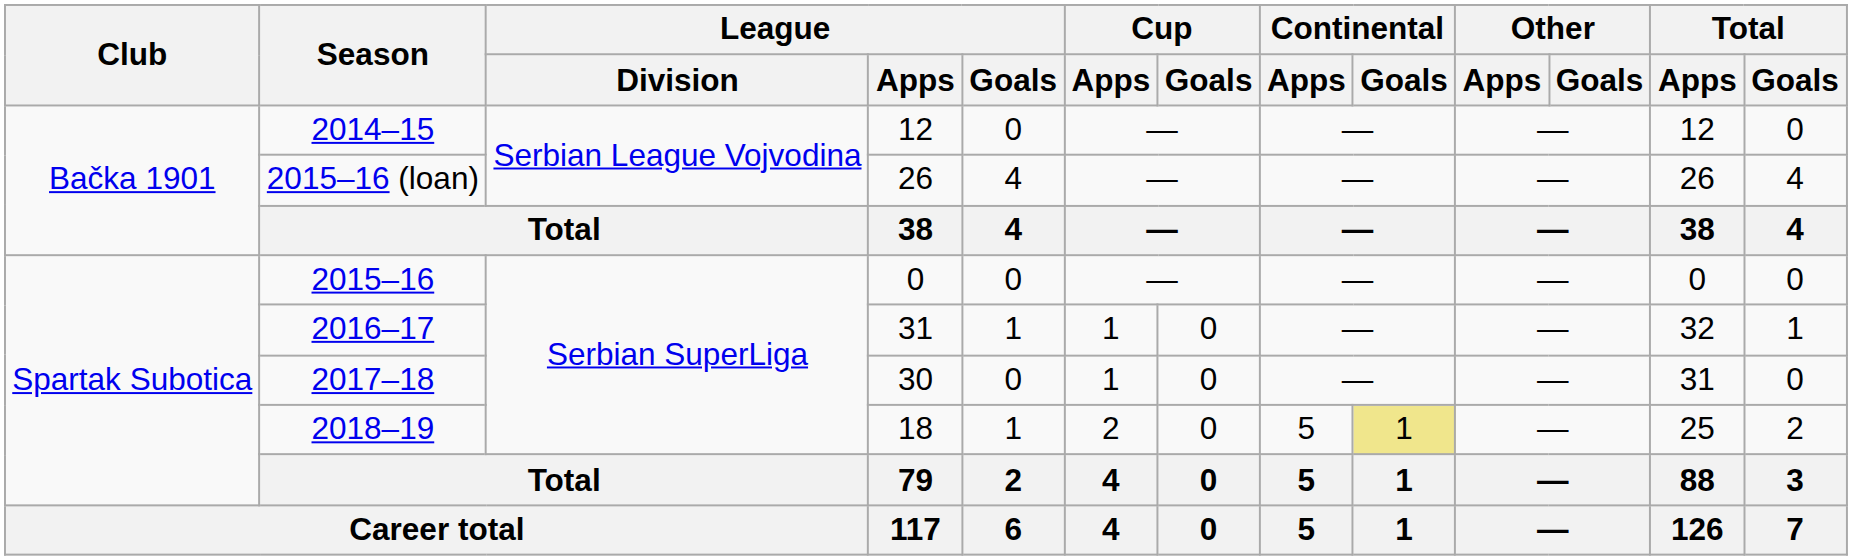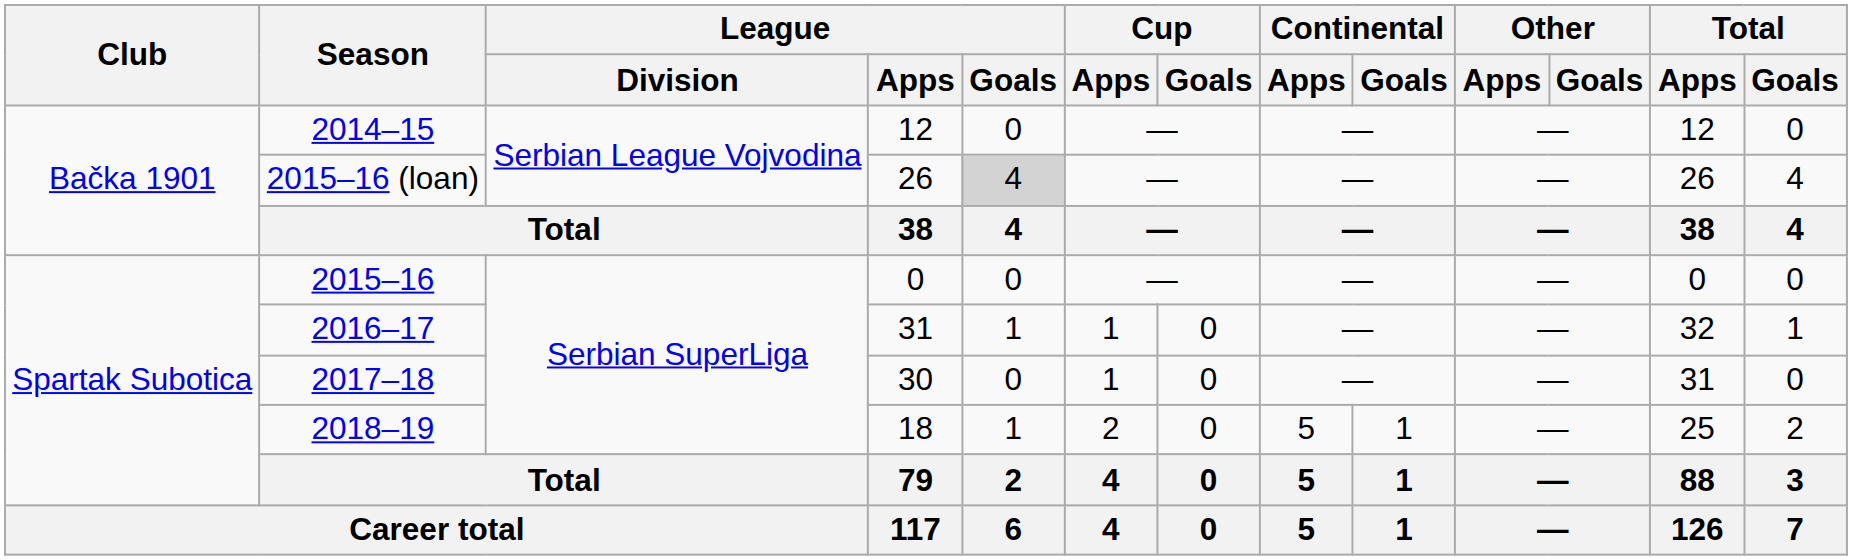(1013, 179) no background -> (1013, 179) lightgrey background
(1404, 429) khaki background -> (1404, 429) no background
